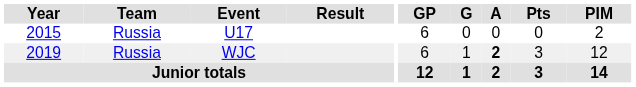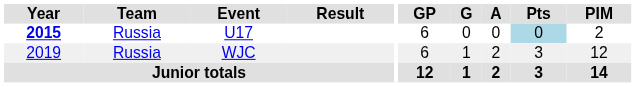(44, 33) normal -> (44, 33) bold
(539, 33) no background -> (539, 33) lightblue background
(496, 53) bold -> (496, 53) normal
